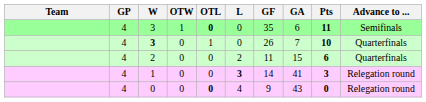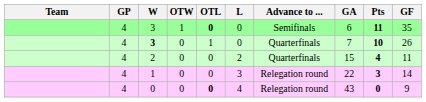columns swapped: (268, 12) <-> (381, 12)
(326, 58) 6 -> (378, 58) 4
(239, 74) bold -> (239, 74) normal
(297, 74) 41 -> (349, 74) 22
